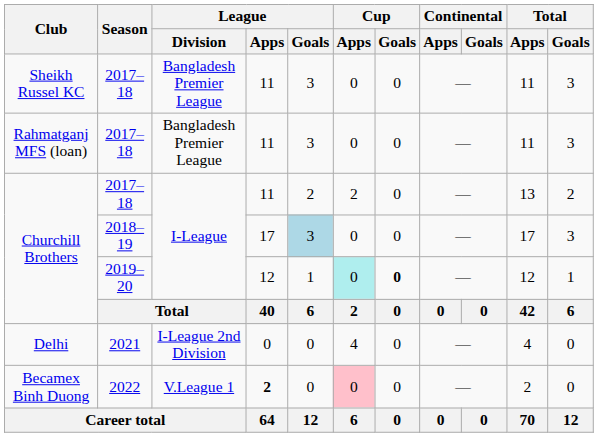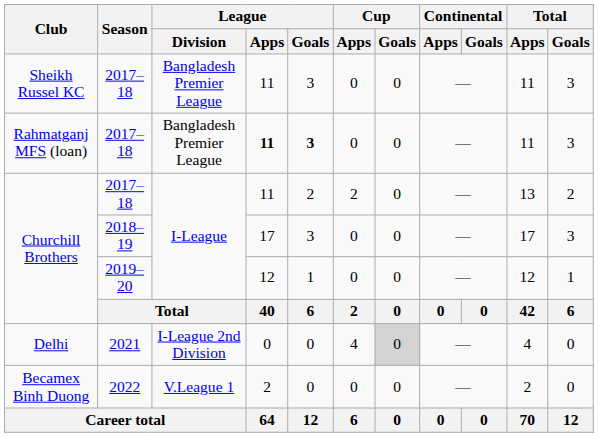(267, 143) normal -> (267, 143) bold
(310, 143) normal -> (310, 143) bold
(310, 235) lightblue background -> (310, 235) no background
(354, 277) paleturquoise background -> (354, 277) no background
(397, 277) bold -> (397, 277) normal
(397, 344) no background -> (397, 344) lightgrey background
(267, 386) bold -> (267, 386) normal
(354, 386) pink background -> (354, 386) no background
